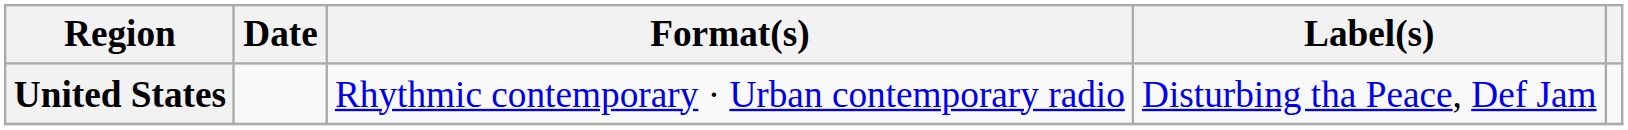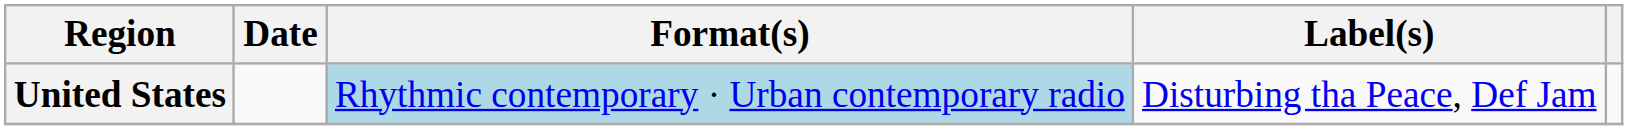(730, 93) no background -> (730, 93) lightblue background
